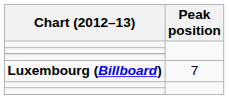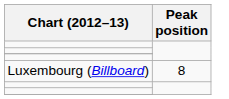(85, 70) bold -> (78, 70) normal
(194, 70) 7 -> (182, 70) 8
